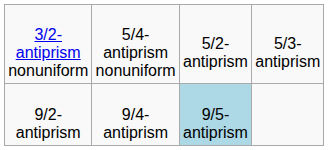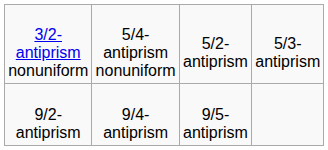(215, 123) lightblue background -> (215, 123) no background
